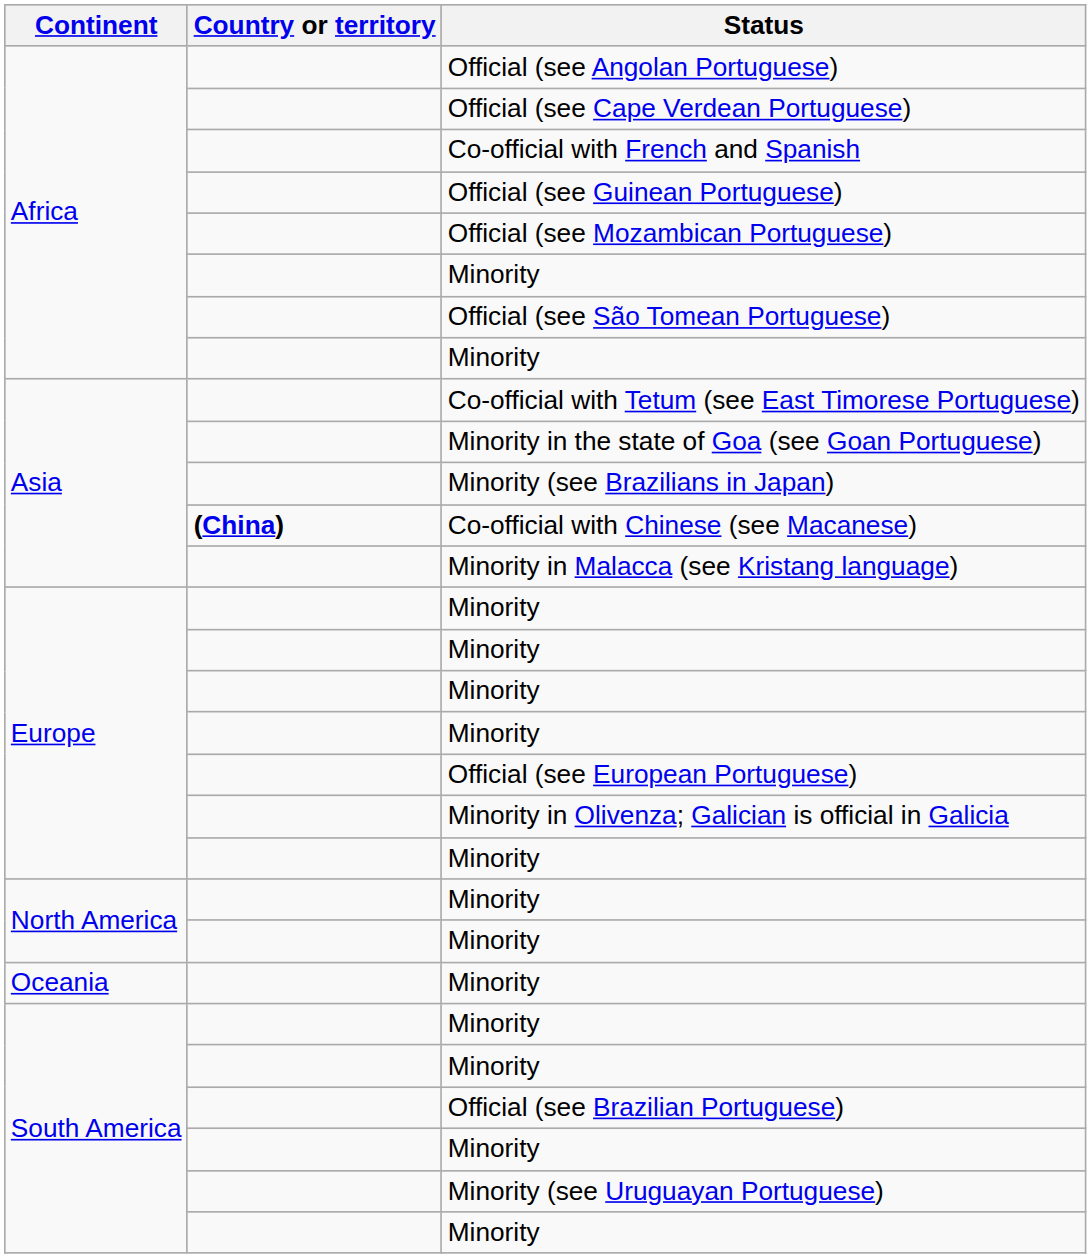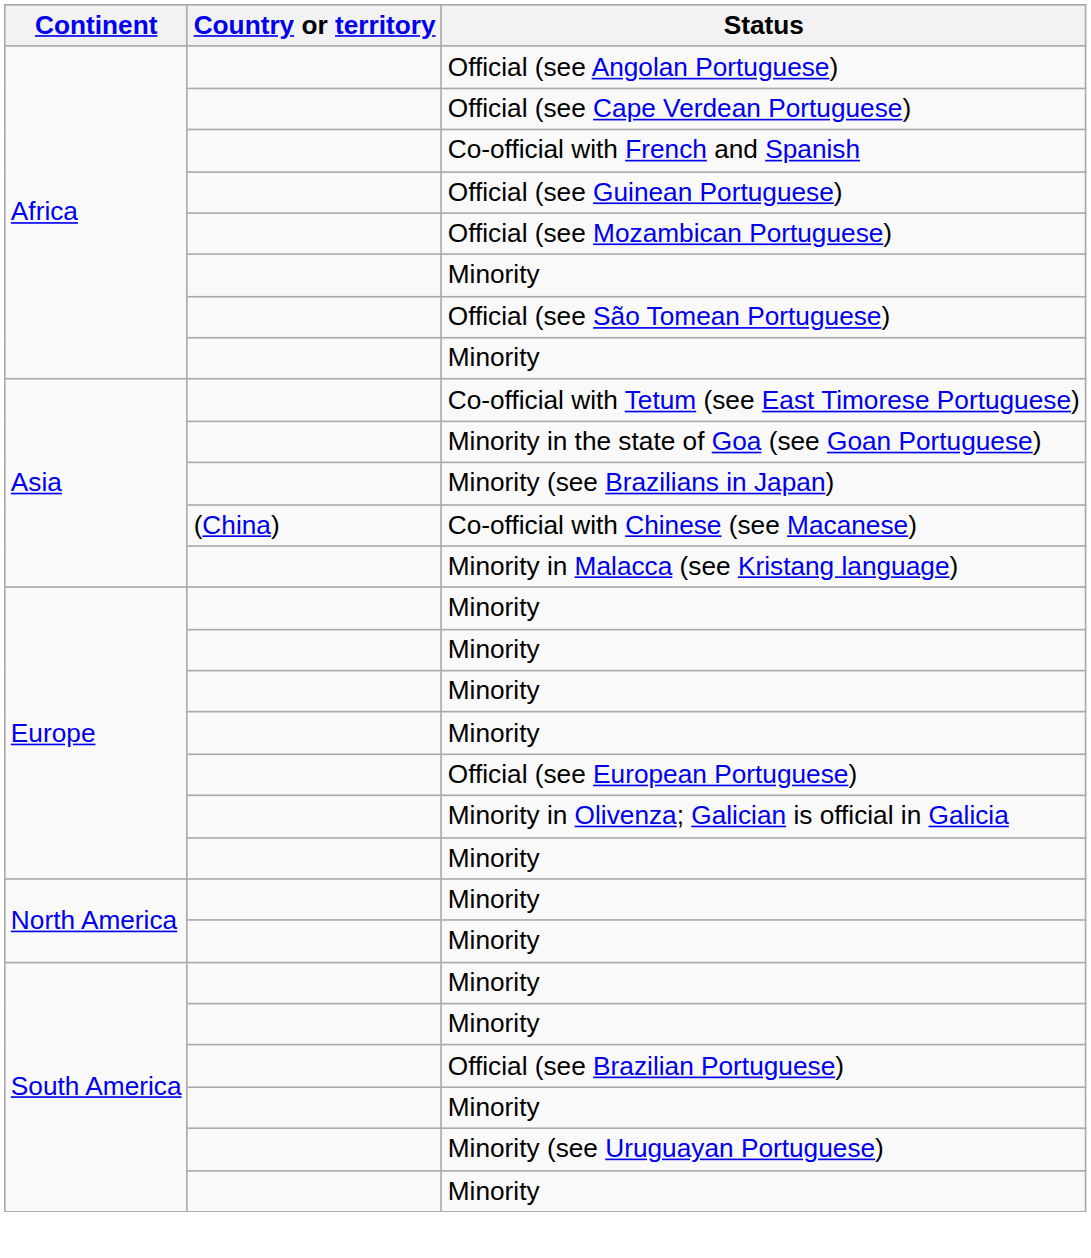(239, 524) bold -> (237, 524) normal
- row: (60, 982)
